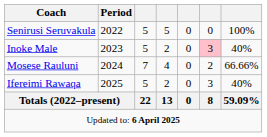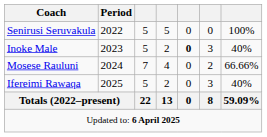(189, 48) normal -> (189, 48) bold
(210, 48) pink background -> (210, 48) no background
